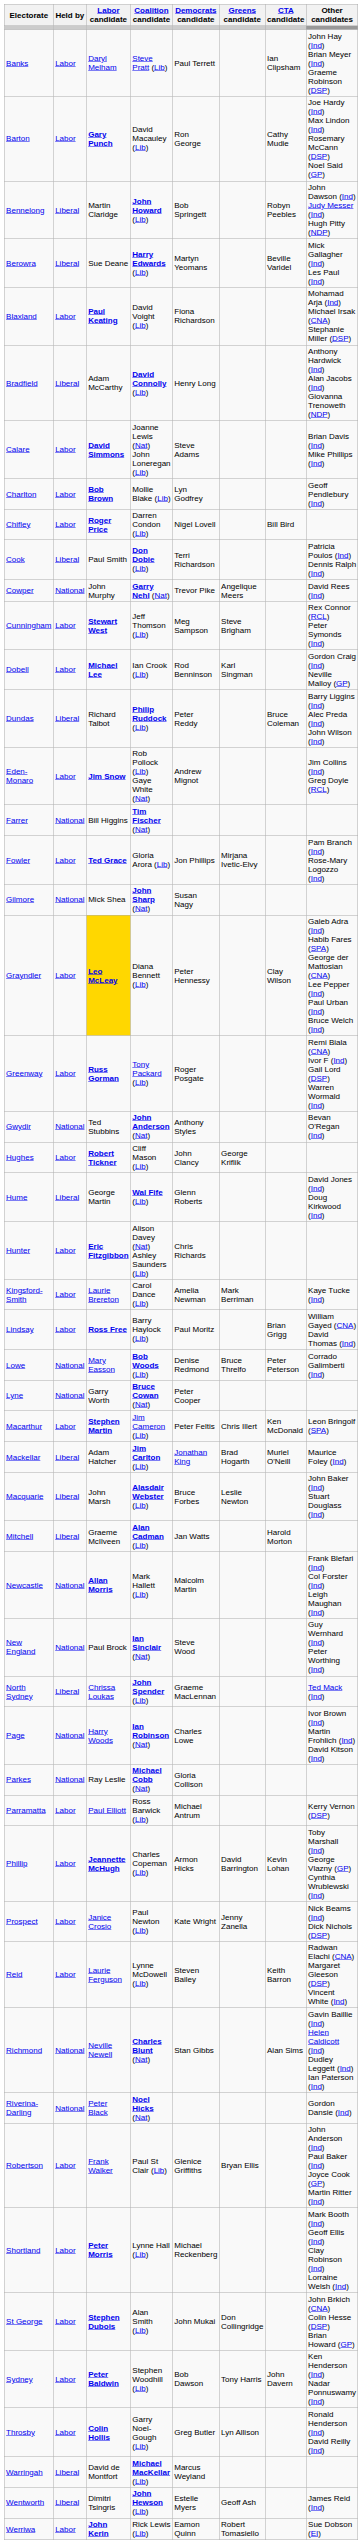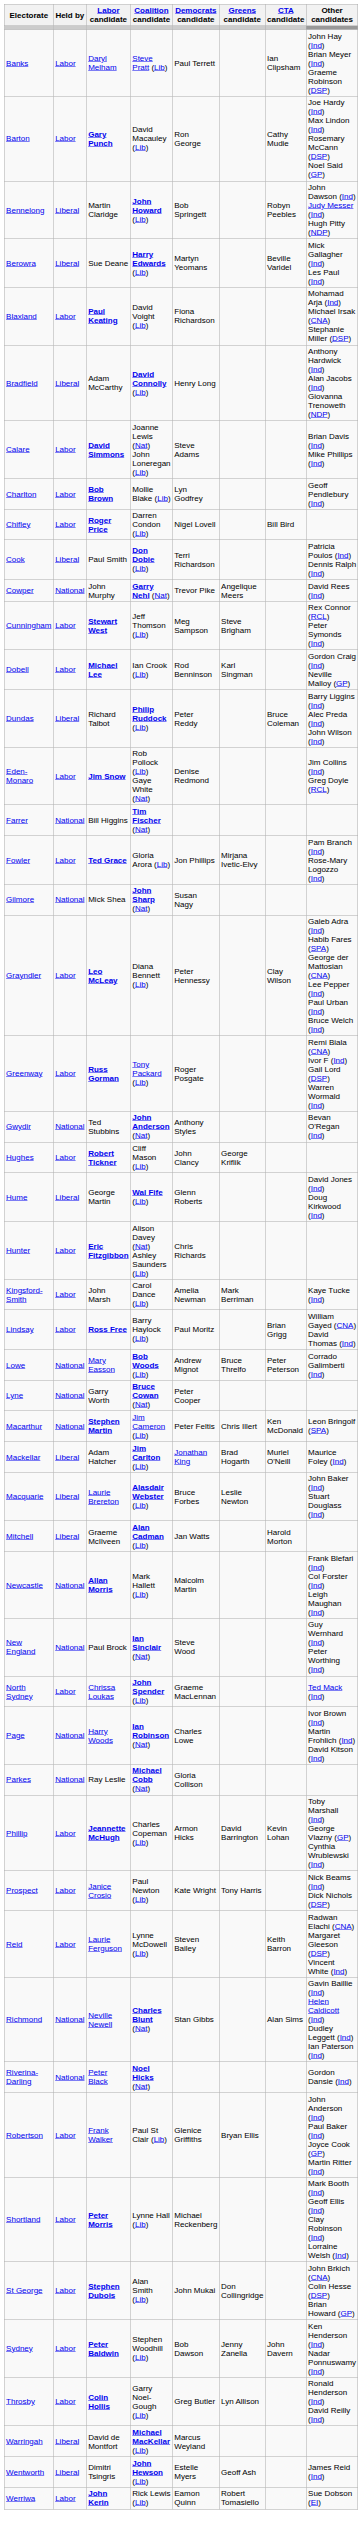(188, 776) Andrew Mignot -> (192, 776) Denise Redmond
(103, 975) gold background -> (103, 975) no background
(104, 1294) Laurie Brereton -> (99, 1294) John Marsh
(192, 1365) Denise Redmond -> (188, 1365) Andrew Mignot
(65, 1426) Labor -> (70, 1426) National
(99, 1496) John Marsh -> (104, 1496) Laurie Brereton
(67, 1691) Liberal -> (65, 1691) Labor
- row: (26, 1810)
(234, 1921) Jenny Zanella -> (241, 1890) Tony Harris
(241, 2379) Tony Harris -> (234, 2348) Jenny Zanella
